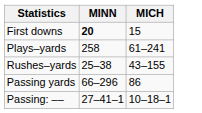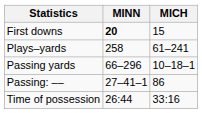- row: (42, 65)
(135, 83) 86 -> (174, 65) 10–18–1
(150, 100) 10–18–1 -> (159, 83) 86
+ row: (54, 100)
